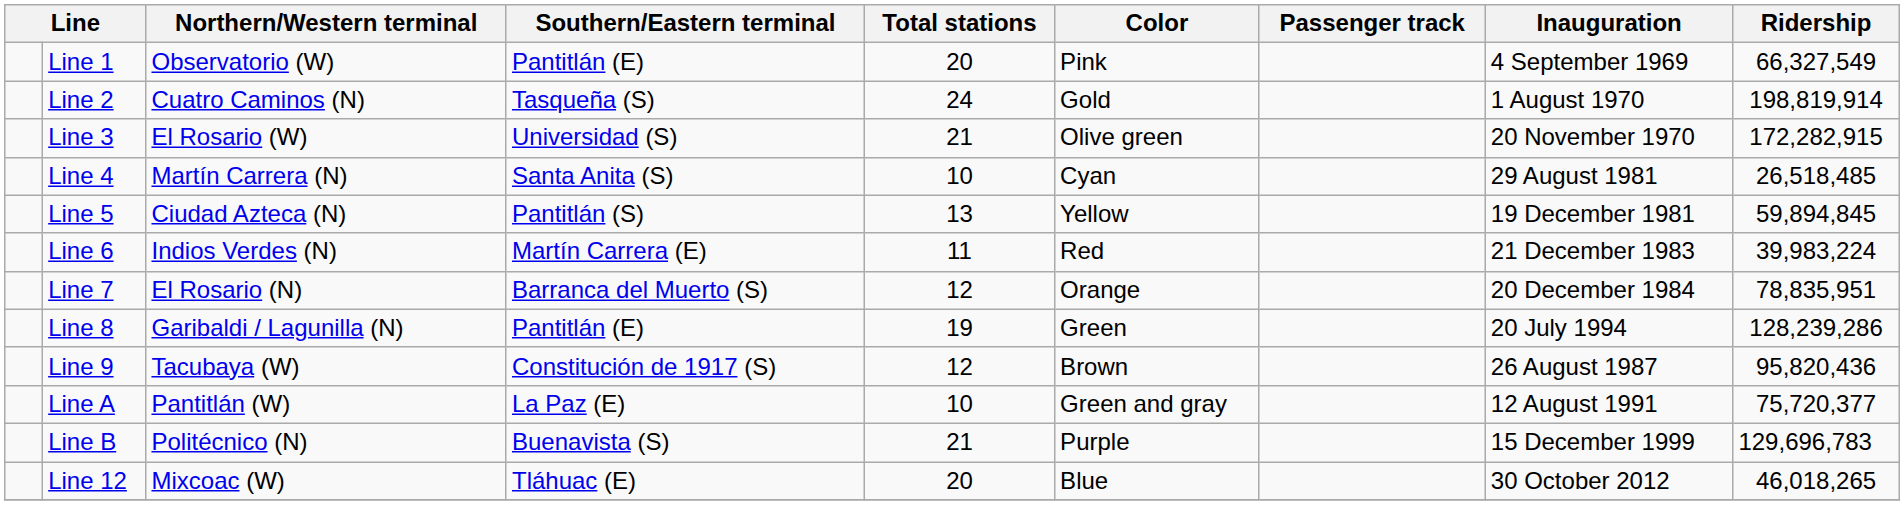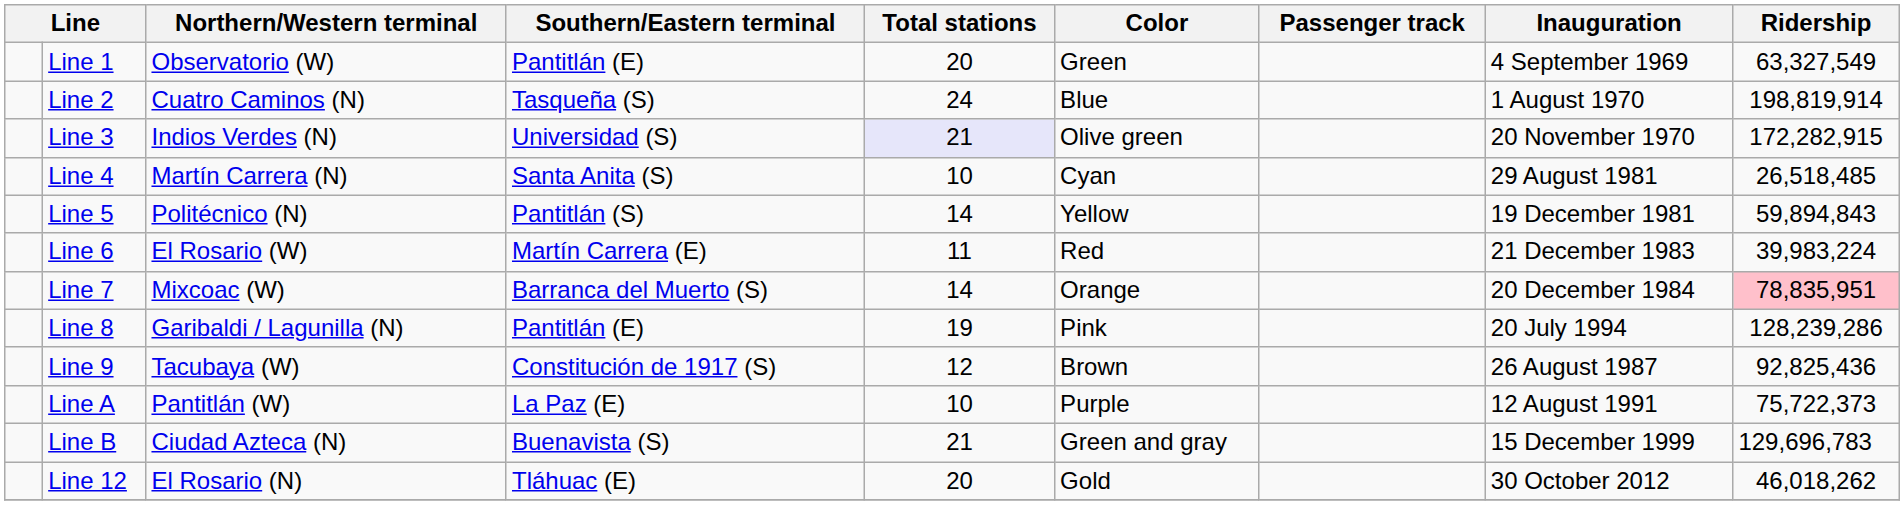(1083, 61) Pink -> (1093, 61) Green
(1816, 61) 66,327,549 -> (1816, 61) 63,327,549
(1085, 99) Gold -> (1084, 99) Blue
(229, 137) El Rosario (W) -> (244, 137) Indios Verdes (N)
(959, 137) no background -> (959, 137) lavender background
(249, 213) Ciudad Azteca (N) -> (229, 213) Politécnico (N)
(959, 213) 13 -> (959, 213) 14
(1816, 213) 59,894,845 -> (1816, 213) 59,894,843
(244, 251) Indios Verdes (N) -> (229, 251) El Rosario (W)
(227, 289) El Rosario (N) -> (218, 289) Mixcoac (W)
(959, 289) 12 -> (959, 289) 14
(1816, 289) no background -> (1816, 289) pink background
(1093, 328) Green -> (1083, 328) Pink
(1816, 366) 95,820,436 -> (1816, 366) 92,825,436
(1144, 404) Green and gray -> (1095, 404) Purple
(1816, 404) 75,720,377 -> (1816, 404) 75,722,373
(229, 442) Politécnico (N) -> (249, 442) Ciudad Azteca (N)
(1095, 442) Purple -> (1144, 442) Green and gray
(218, 480) Mixcoac (W) -> (227, 480) El Rosario (N)
(1084, 480) Blue -> (1085, 480) Gold
(1816, 480) 46,018,265 -> (1816, 480) 46,018,262
